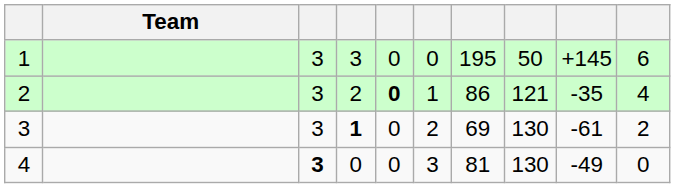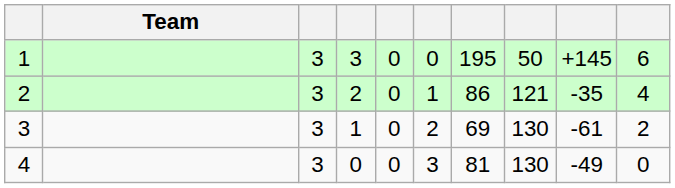(394, 93) bold -> (394, 93) normal
(356, 128) bold -> (356, 128) normal
(318, 164) bold -> (318, 164) normal
